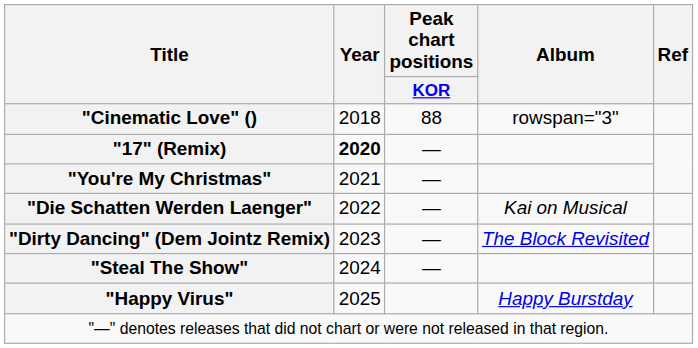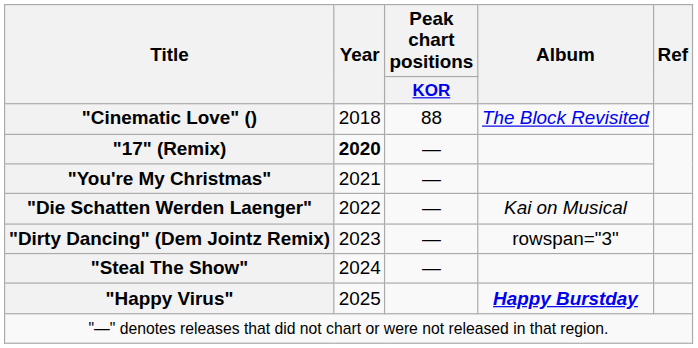(565, 118) rowspan="3" -> (565, 118) The Block Revisited
(565, 238) The Block Revisited -> (565, 238) rowspan="3"
(565, 298) normal -> (565, 298) bold
